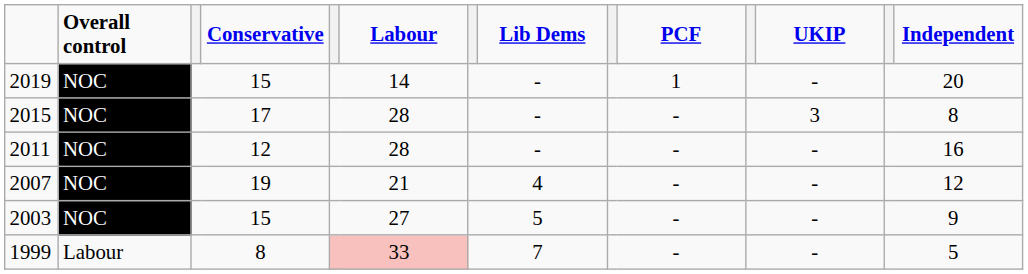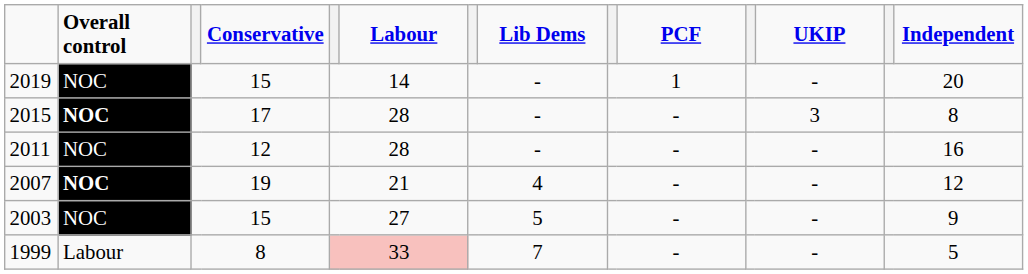(85, 115) normal -> (86, 115) bold
(85, 183) normal -> (86, 183) bold
